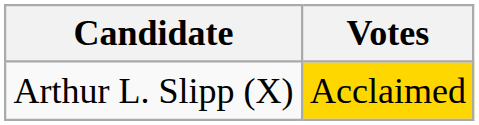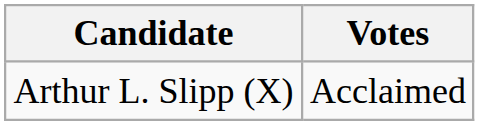(388, 90) gold background -> (388, 90) no background
